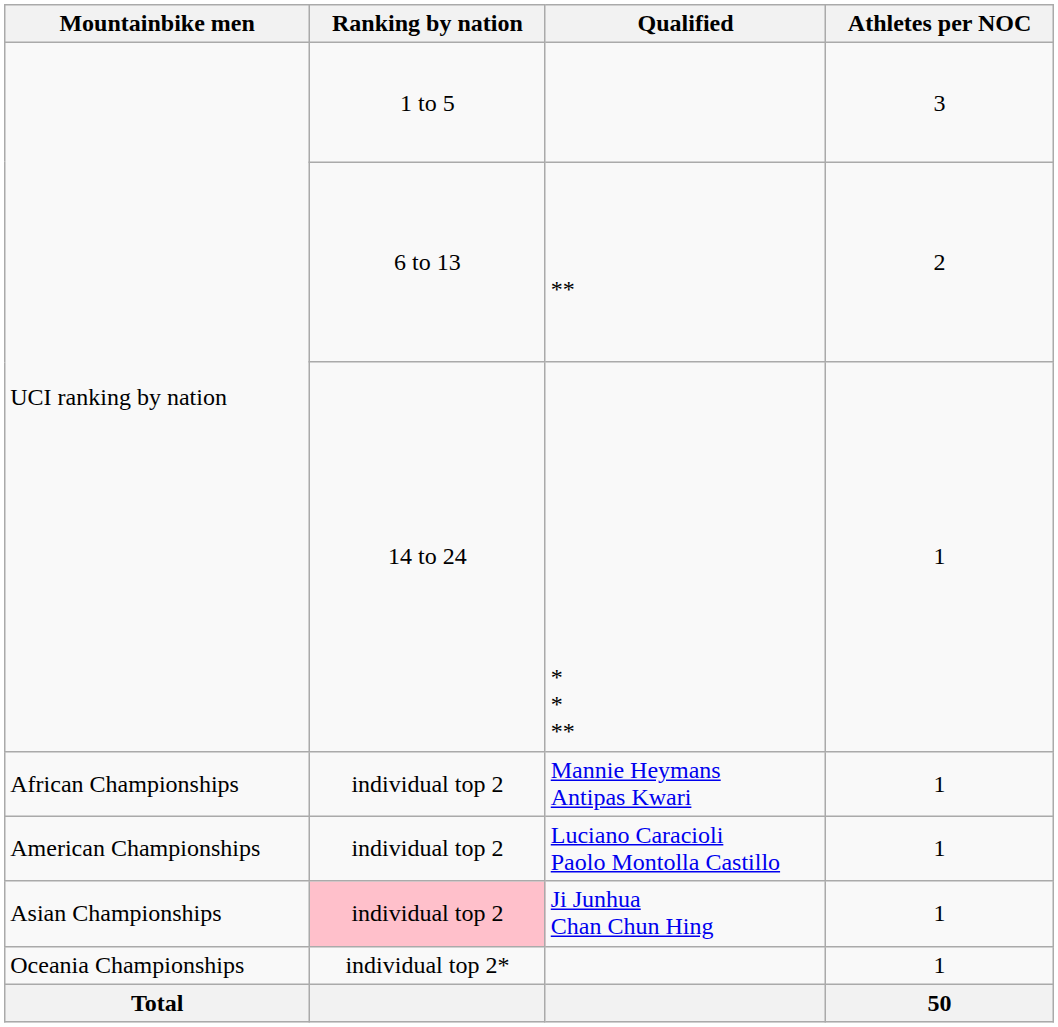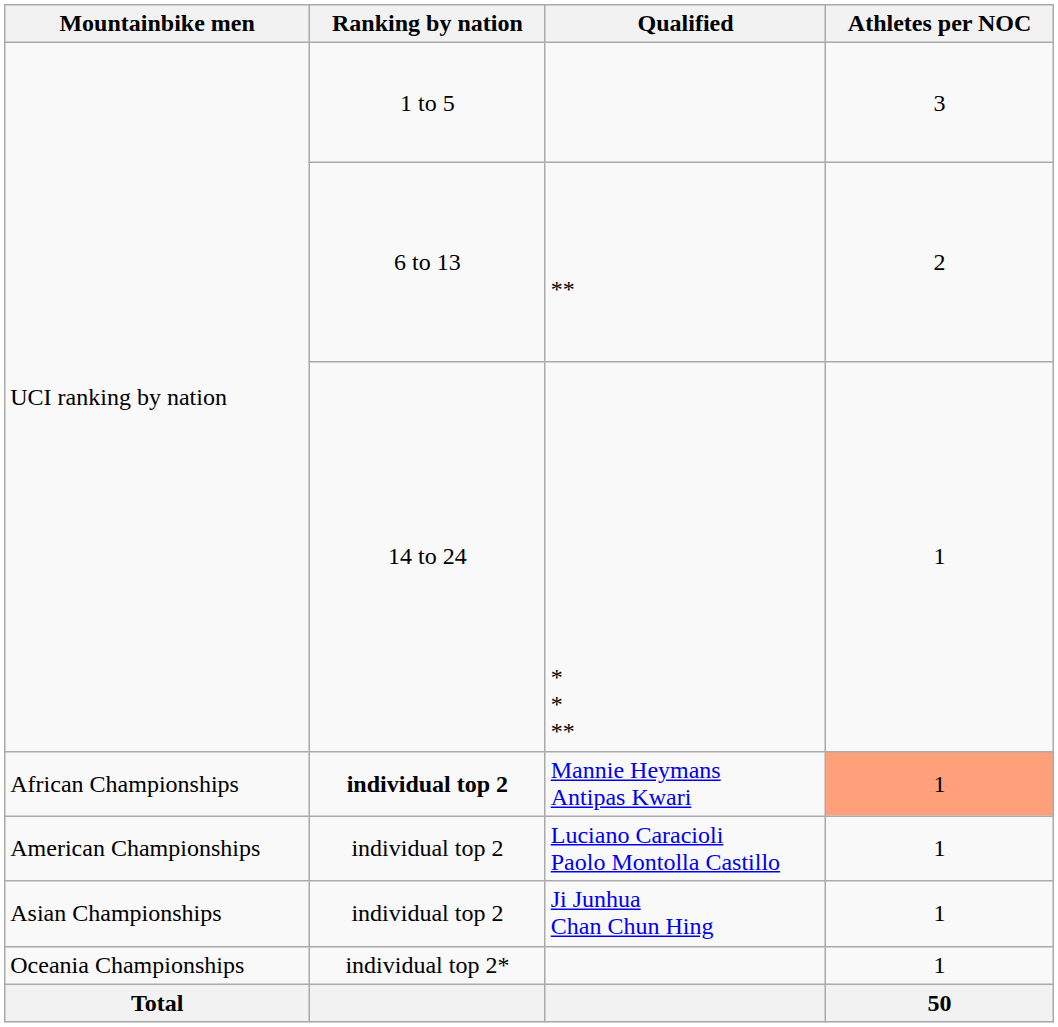(427, 783) normal -> (427, 783) bold
(940, 783) no background -> (940, 783) lightsalmon background
(427, 913) pink background -> (427, 913) no background
